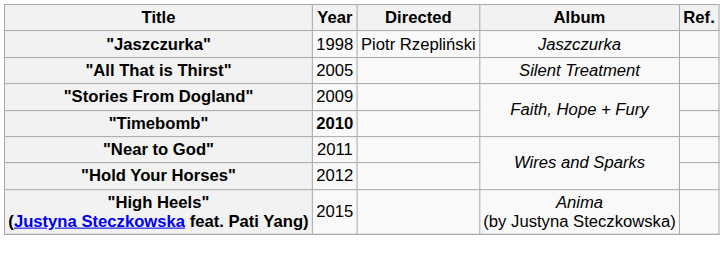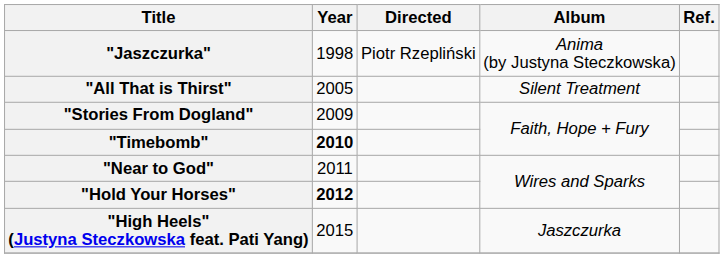(579, 44) Jaszczurka -> (580, 53) Anima (by Justyna Steczkowska)
(335, 176) normal -> (335, 194) bold
(580, 211) Anima (by Justyna Steczkowska) -> (579, 230) Jaszczurka
